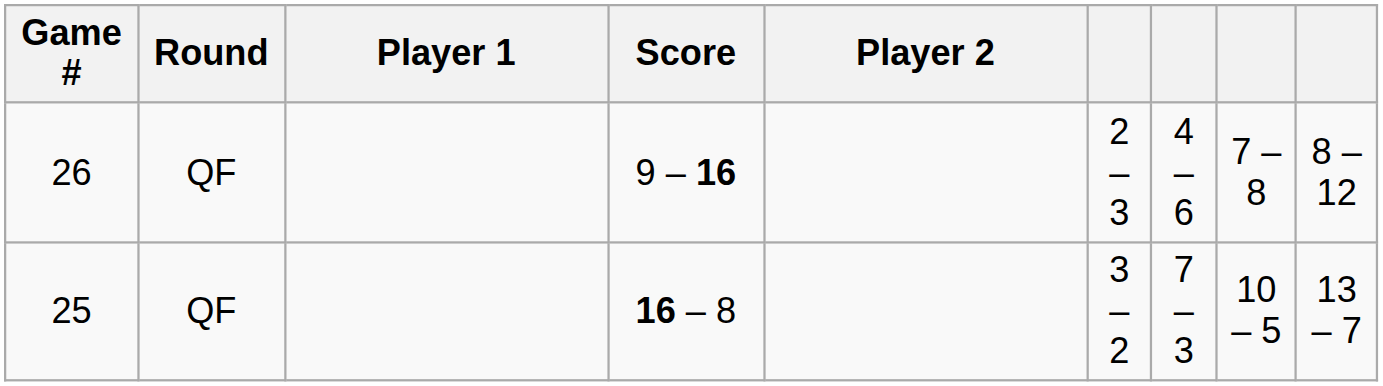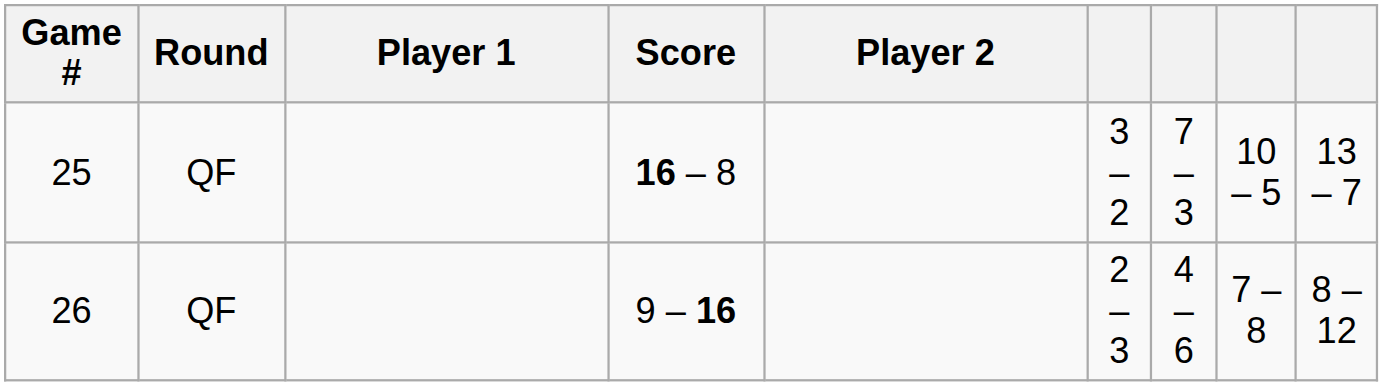rows swapped: (71, 310) <-> (71, 171)
